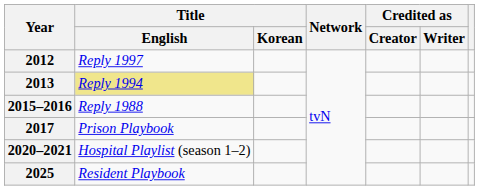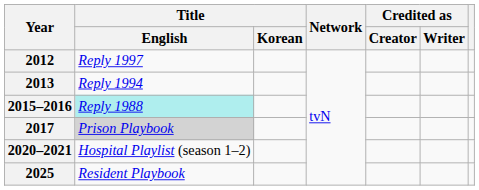(111, 83) khaki background -> (111, 83) no background
(111, 106) no background -> (111, 106) paleturquoise background
(126, 128) no background -> (126, 128) lightgrey background
